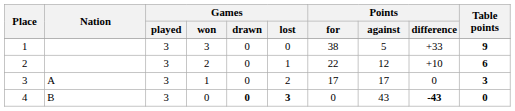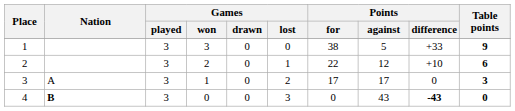(51, 98) normal -> (51, 98) bold
(247, 98) bold -> (247, 98) normal
(288, 98) bold -> (288, 98) normal
